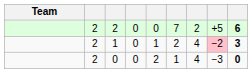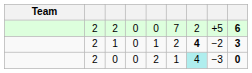(197, 44) normal -> (197, 44) bold
(217, 44) pink background -> (217, 44) no background
(197, 60) no background -> (197, 60) paleturquoise background
